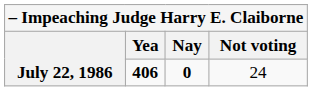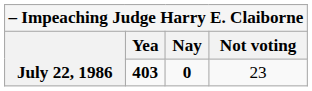(145, 72) 406 -> (145, 72) 403
(258, 72) 24 -> (258, 72) 23
